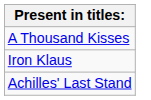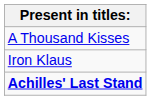(70, 83) normal -> (75, 83) bold
